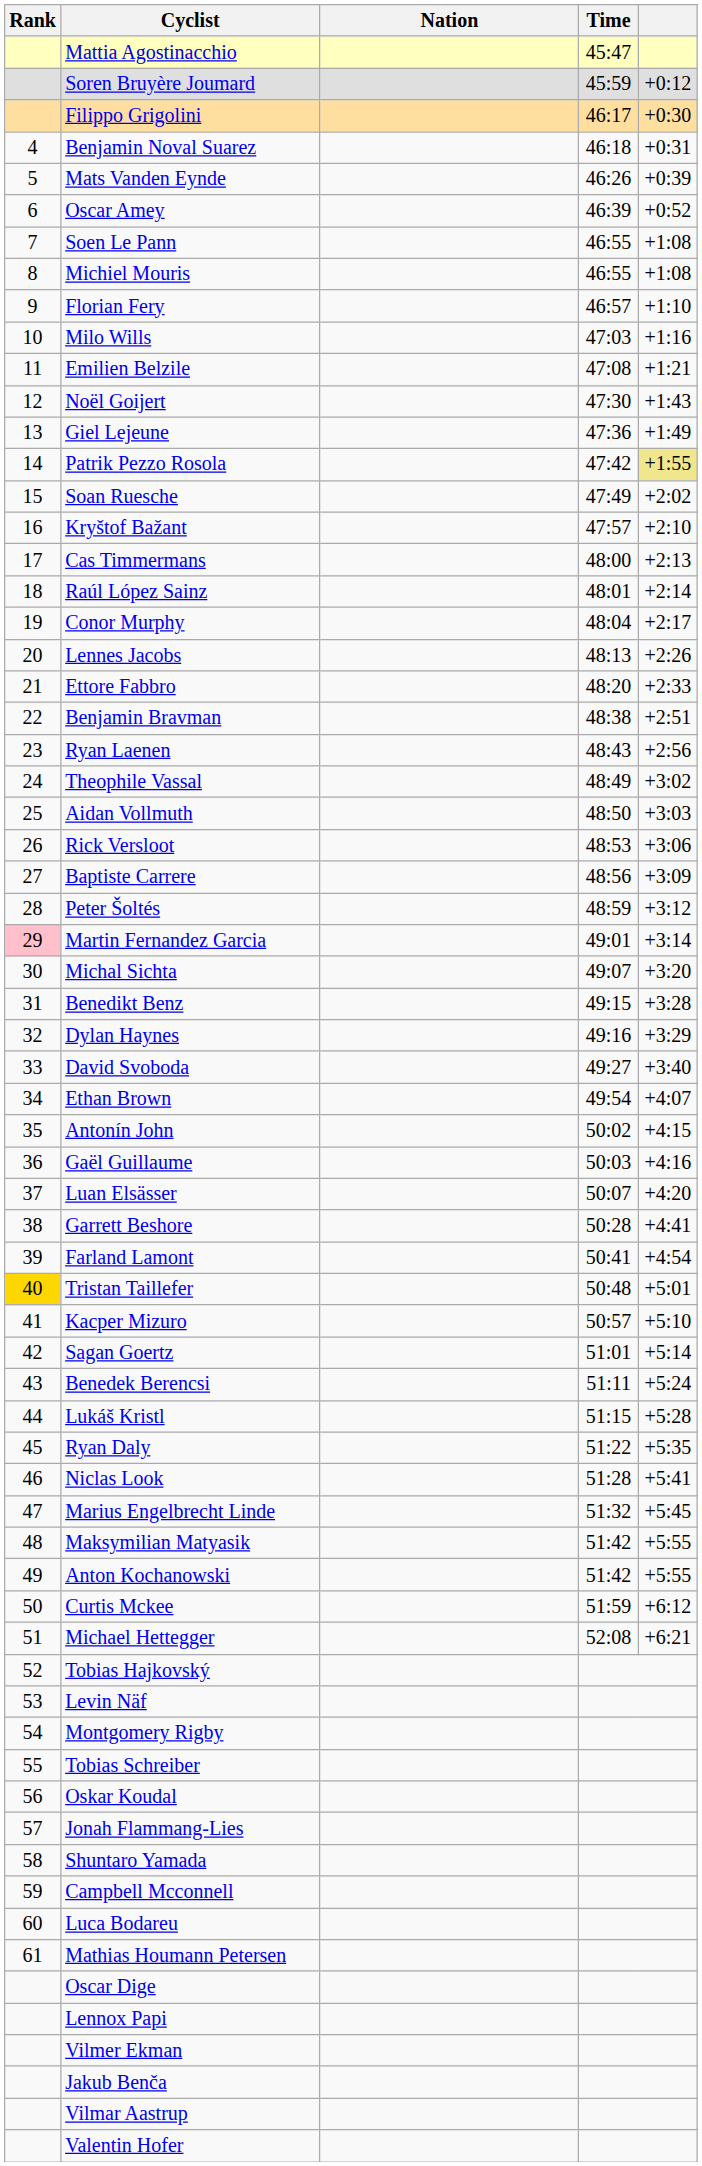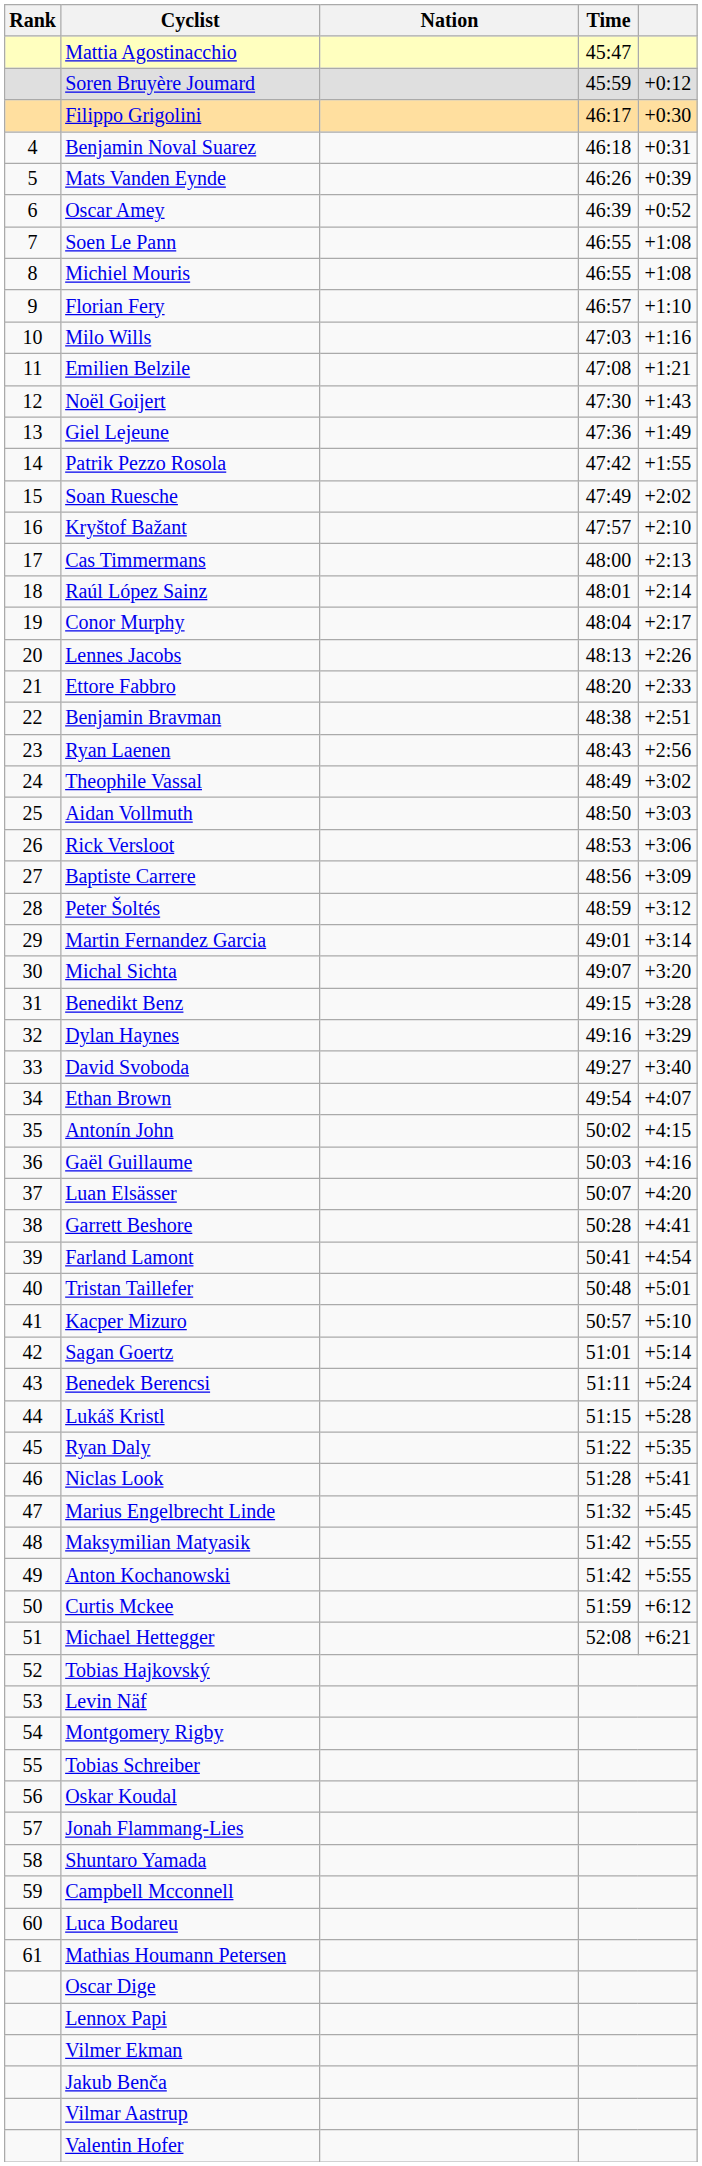(668, 464) khaki background -> (668, 464) no background
(33, 940) pink background -> (33, 940) no background
(33, 1289) gold background -> (33, 1289) no background
